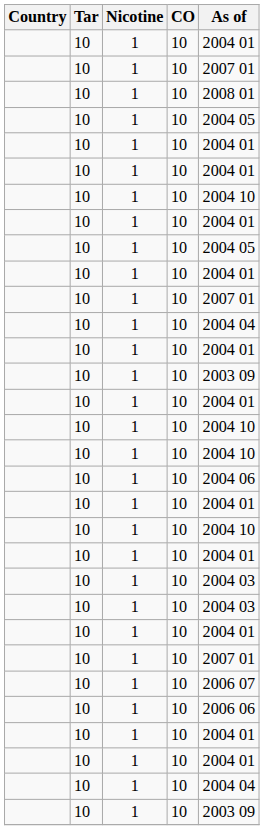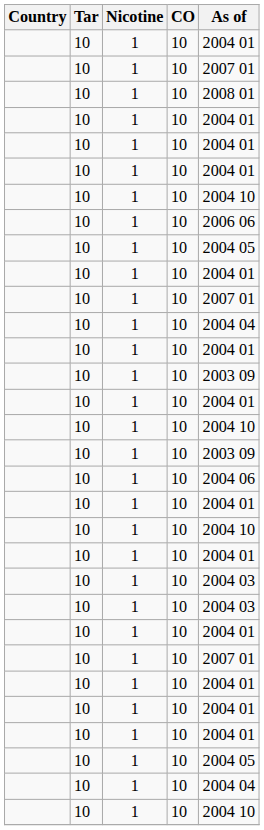(229, 119) 2004 05 -> (229, 119) 2004 01
(229, 222) 2004 01 -> (229, 222) 2006 06
(229, 453) 2004 10 -> (229, 453) 2003 09
(229, 683) 2006 07 -> (229, 683) 2004 01
(229, 709) 2006 06 -> (229, 709) 2004 01
(229, 760) 2004 01 -> (229, 760) 2004 05
(229, 811) 2003 09 -> (229, 811) 2004 10
